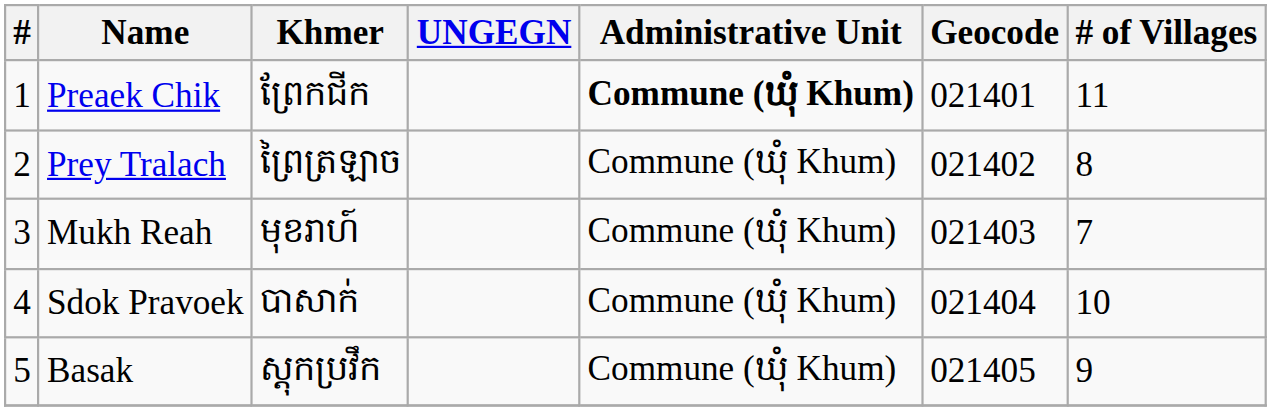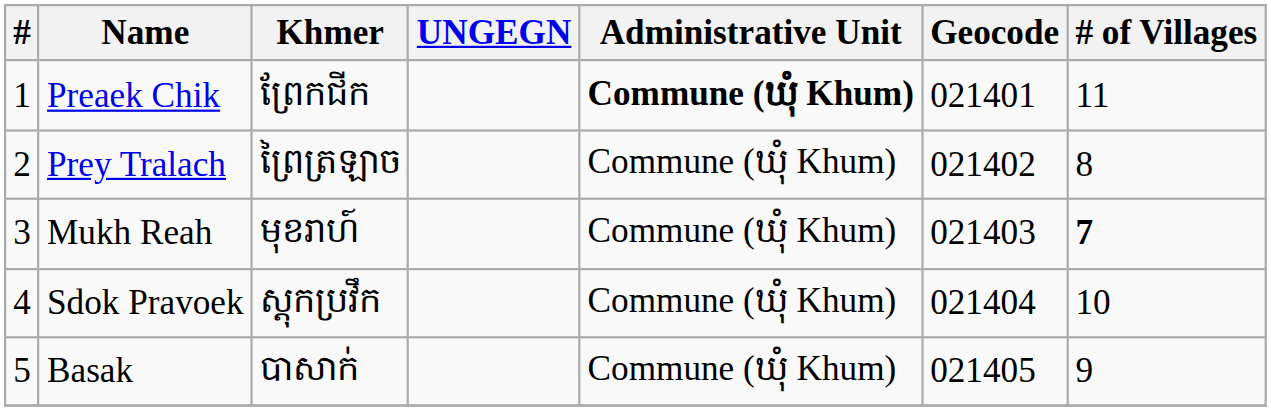(1084, 232) normal -> (1084, 232) bold
(309, 299) បាសាក់ -> (320, 299) ស្តុកប្រវឹក
(320, 368) ស្តុកប្រវឹក -> (309, 368) បាសាក់
